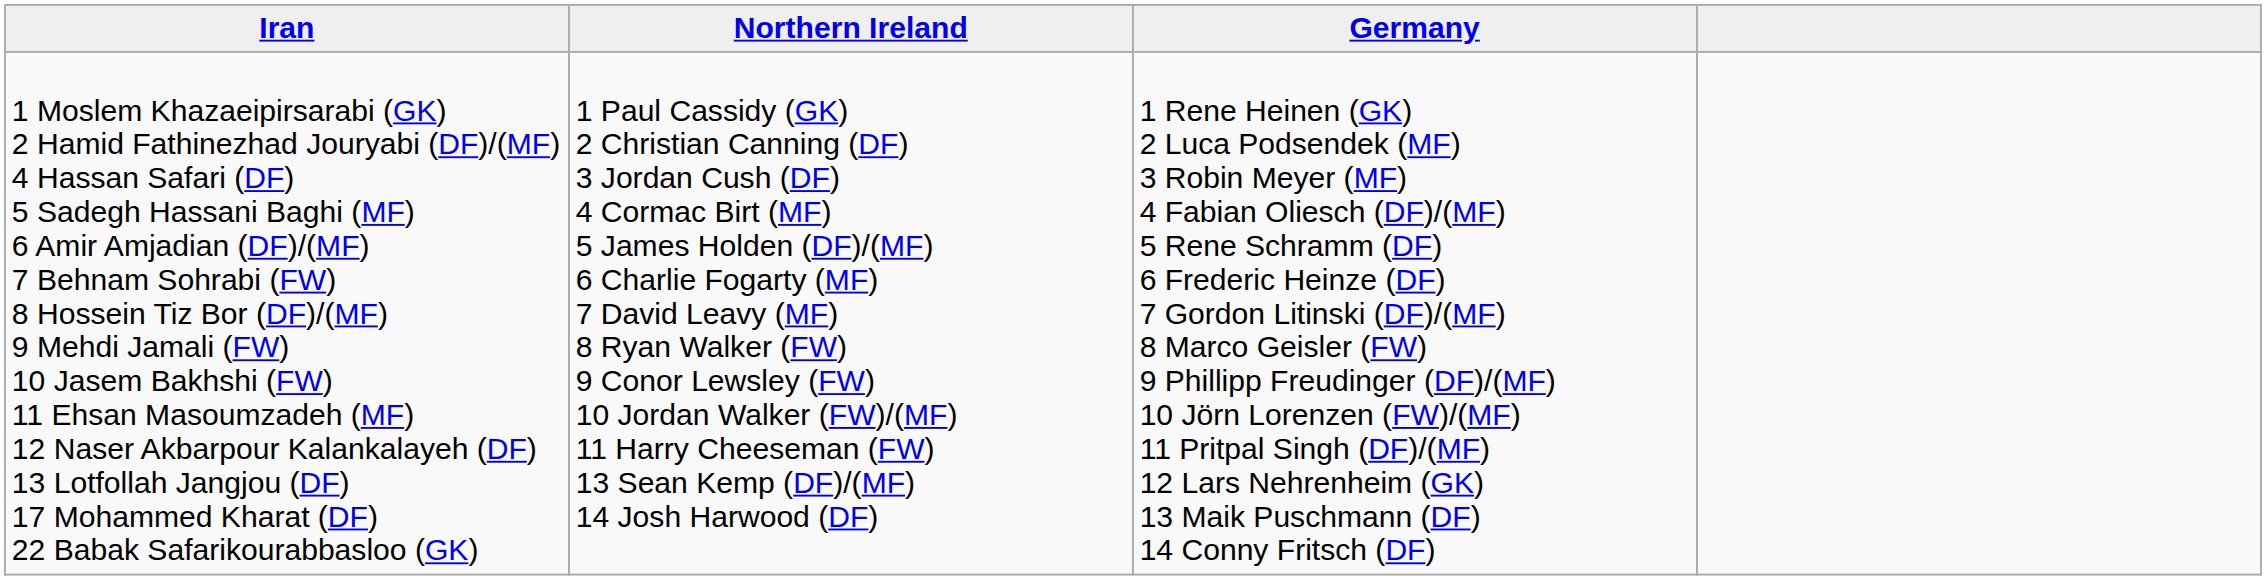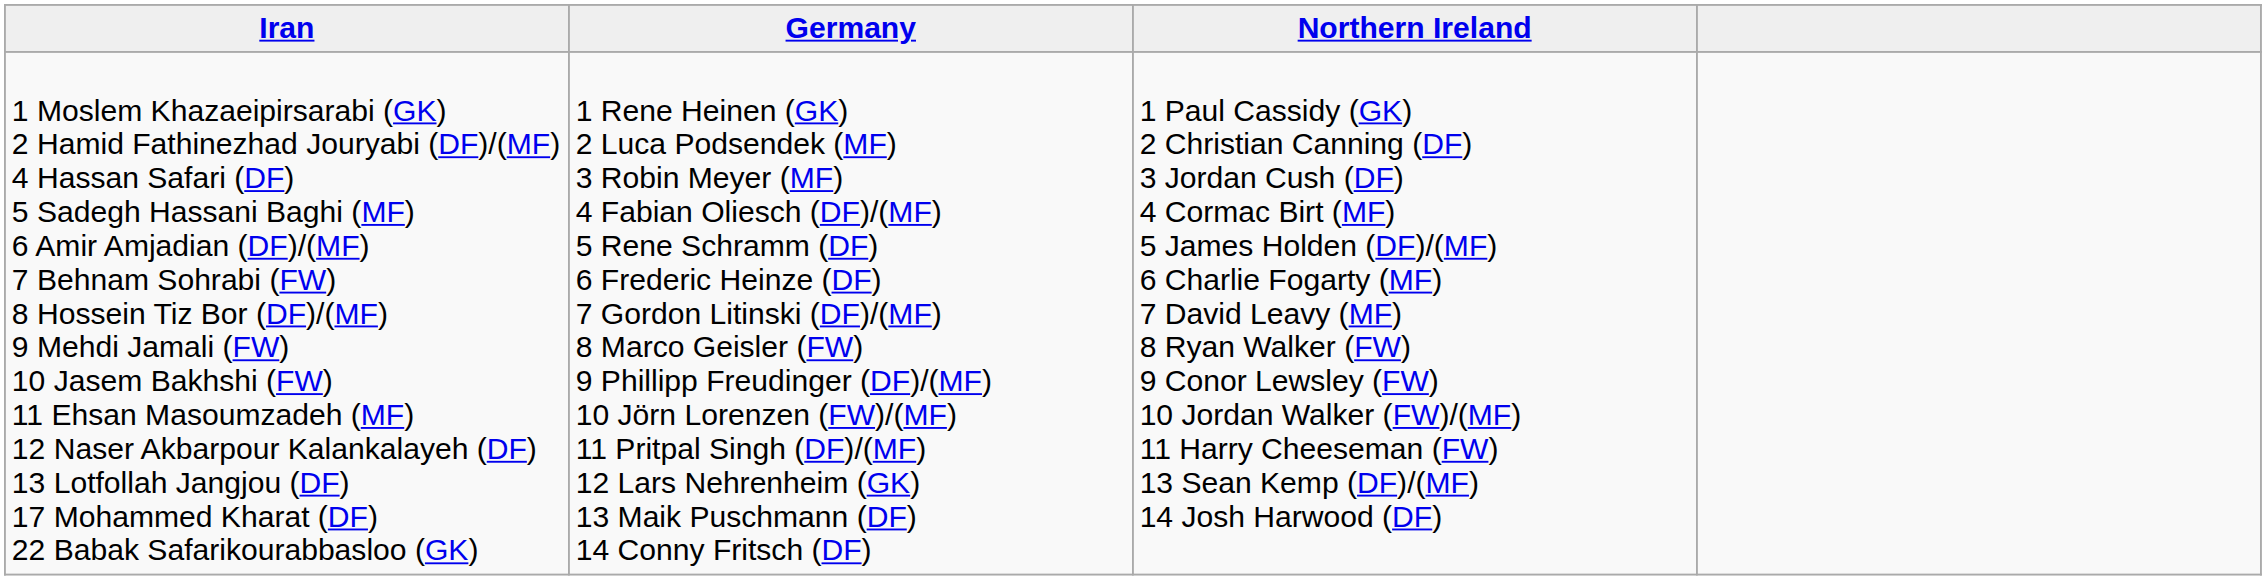columns swapped: (851, 28) <-> (1415, 28)
